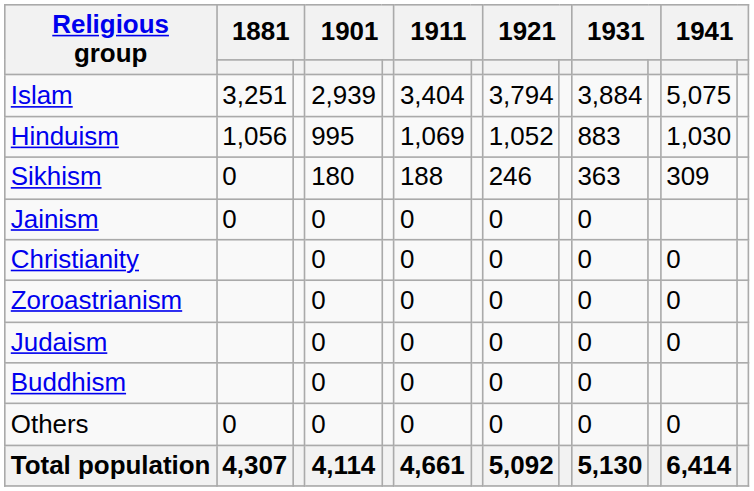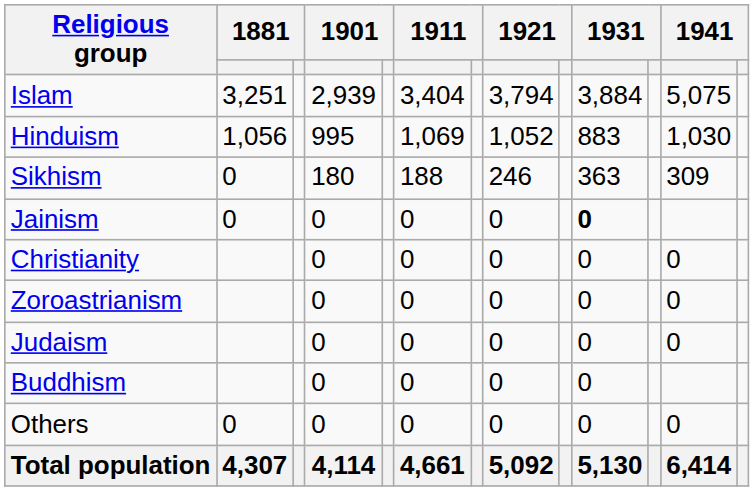(585, 218) normal -> (585, 218) bold
